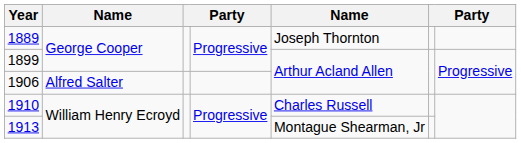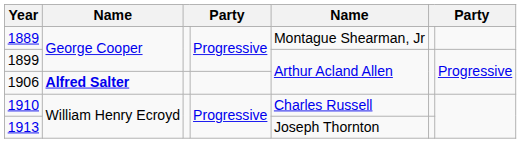(327, 37) Joseph Thornton -> (349, 37) Montague Shearman, Jr
(84, 82) normal -> (87, 82) bold
(349, 127) Montague Shearman, Jr -> (327, 127) Joseph Thornton
